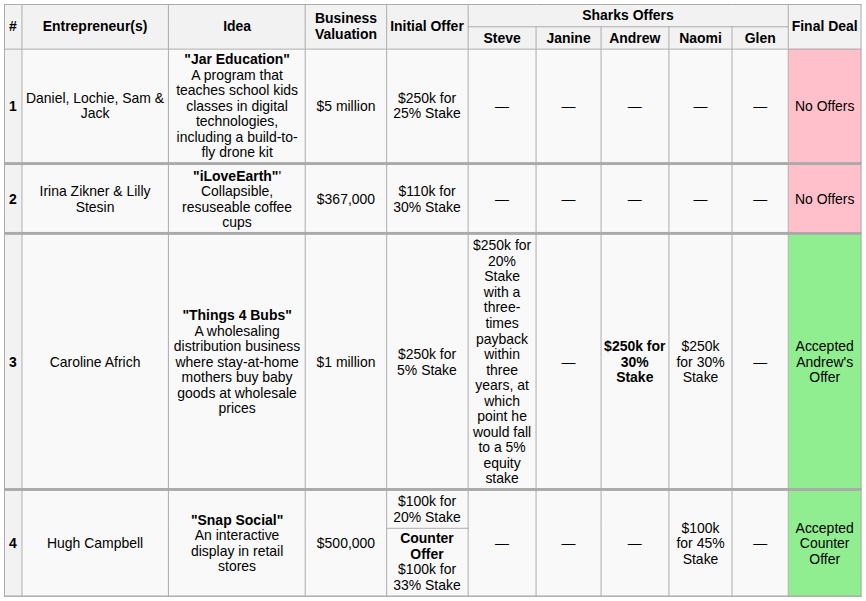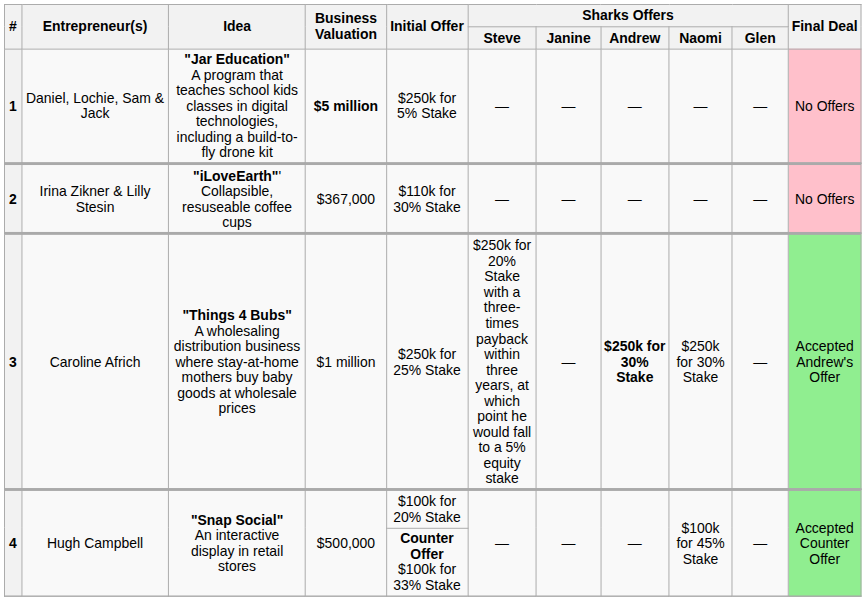(346, 107) normal -> (346, 107) bold
(427, 107) $250k for 25% Stake -> (427, 107) $250k for 5% Stake
(427, 362) $250k for 5% Stake -> (427, 362) $250k for 25% Stake
